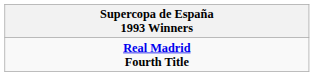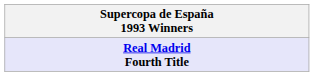(157, 54) no background -> (157, 54) lavender background
